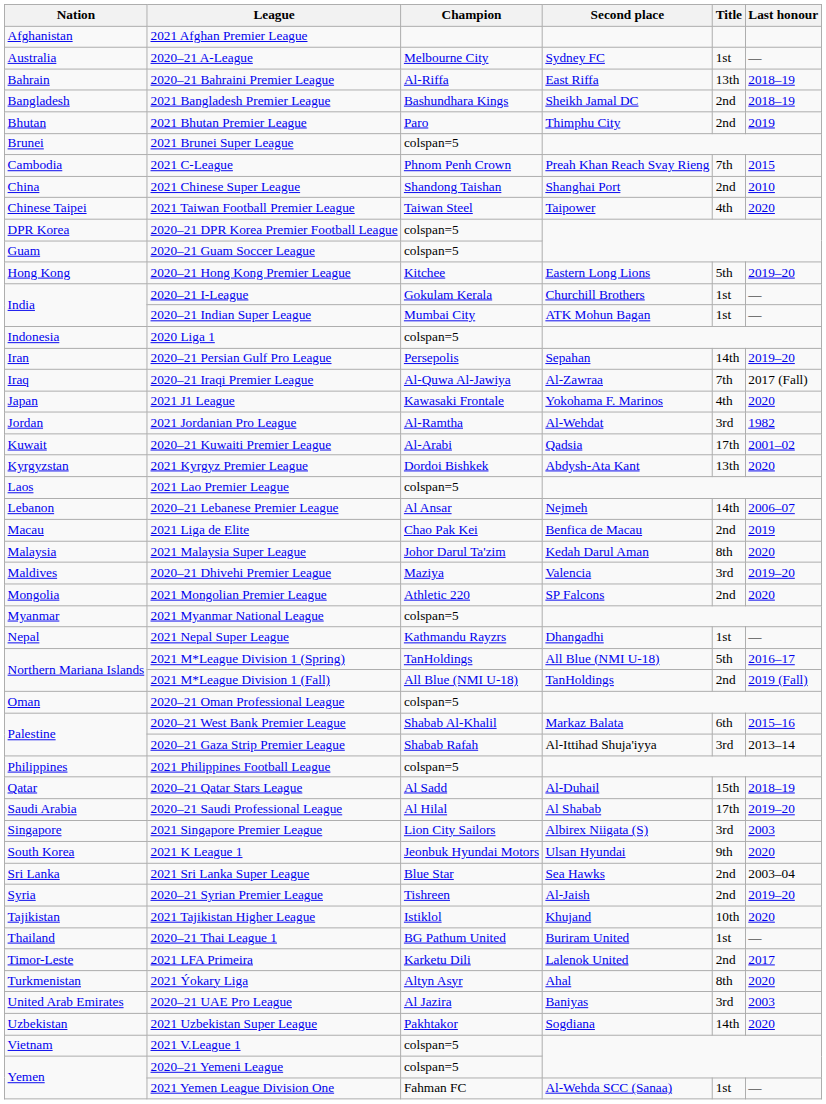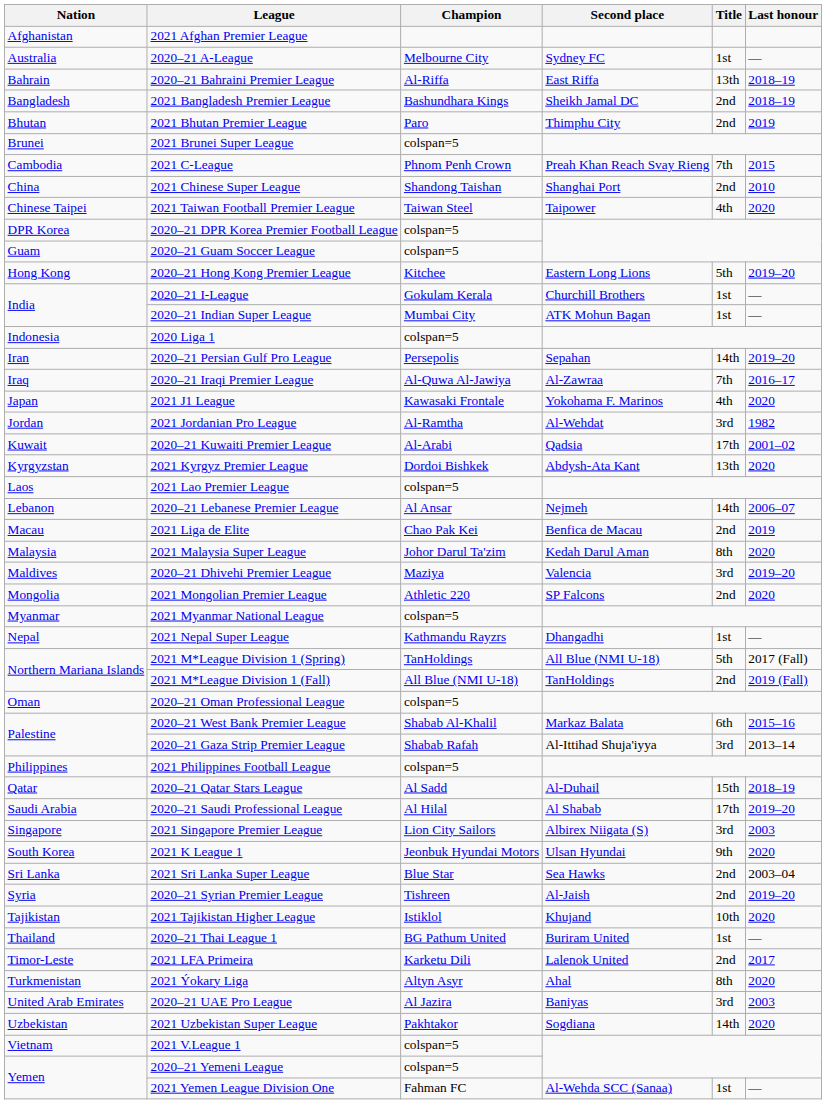(778, 380) 2017 (Fall) -> (772, 380) 2016–17
(772, 659) 2016–17 -> (778, 659) 2017 (Fall)
